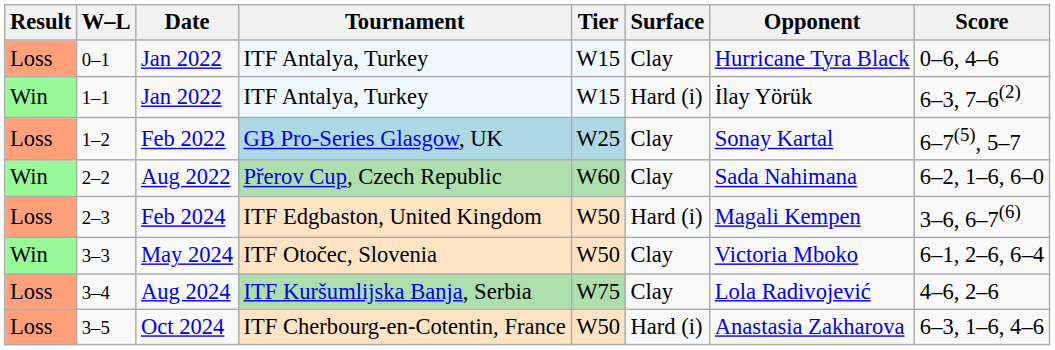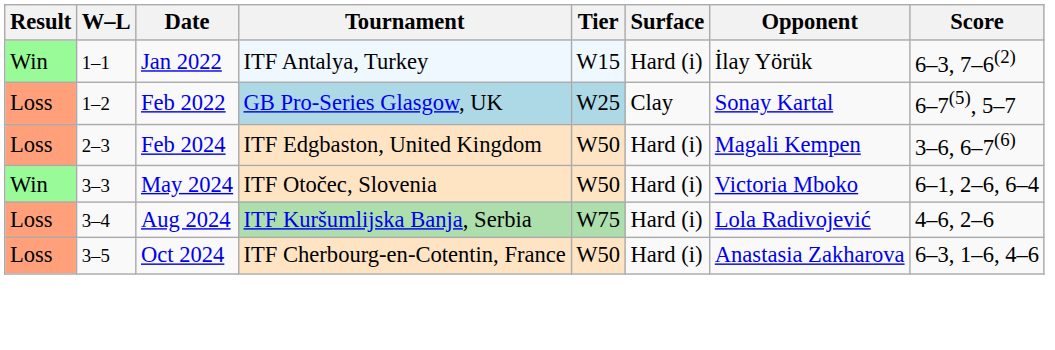- row: (96, 59)
- row: (96, 179)
(652, 255) Clay -> (666, 183) Hard (i)
(652, 291) Clay -> (666, 219) Hard (i)
